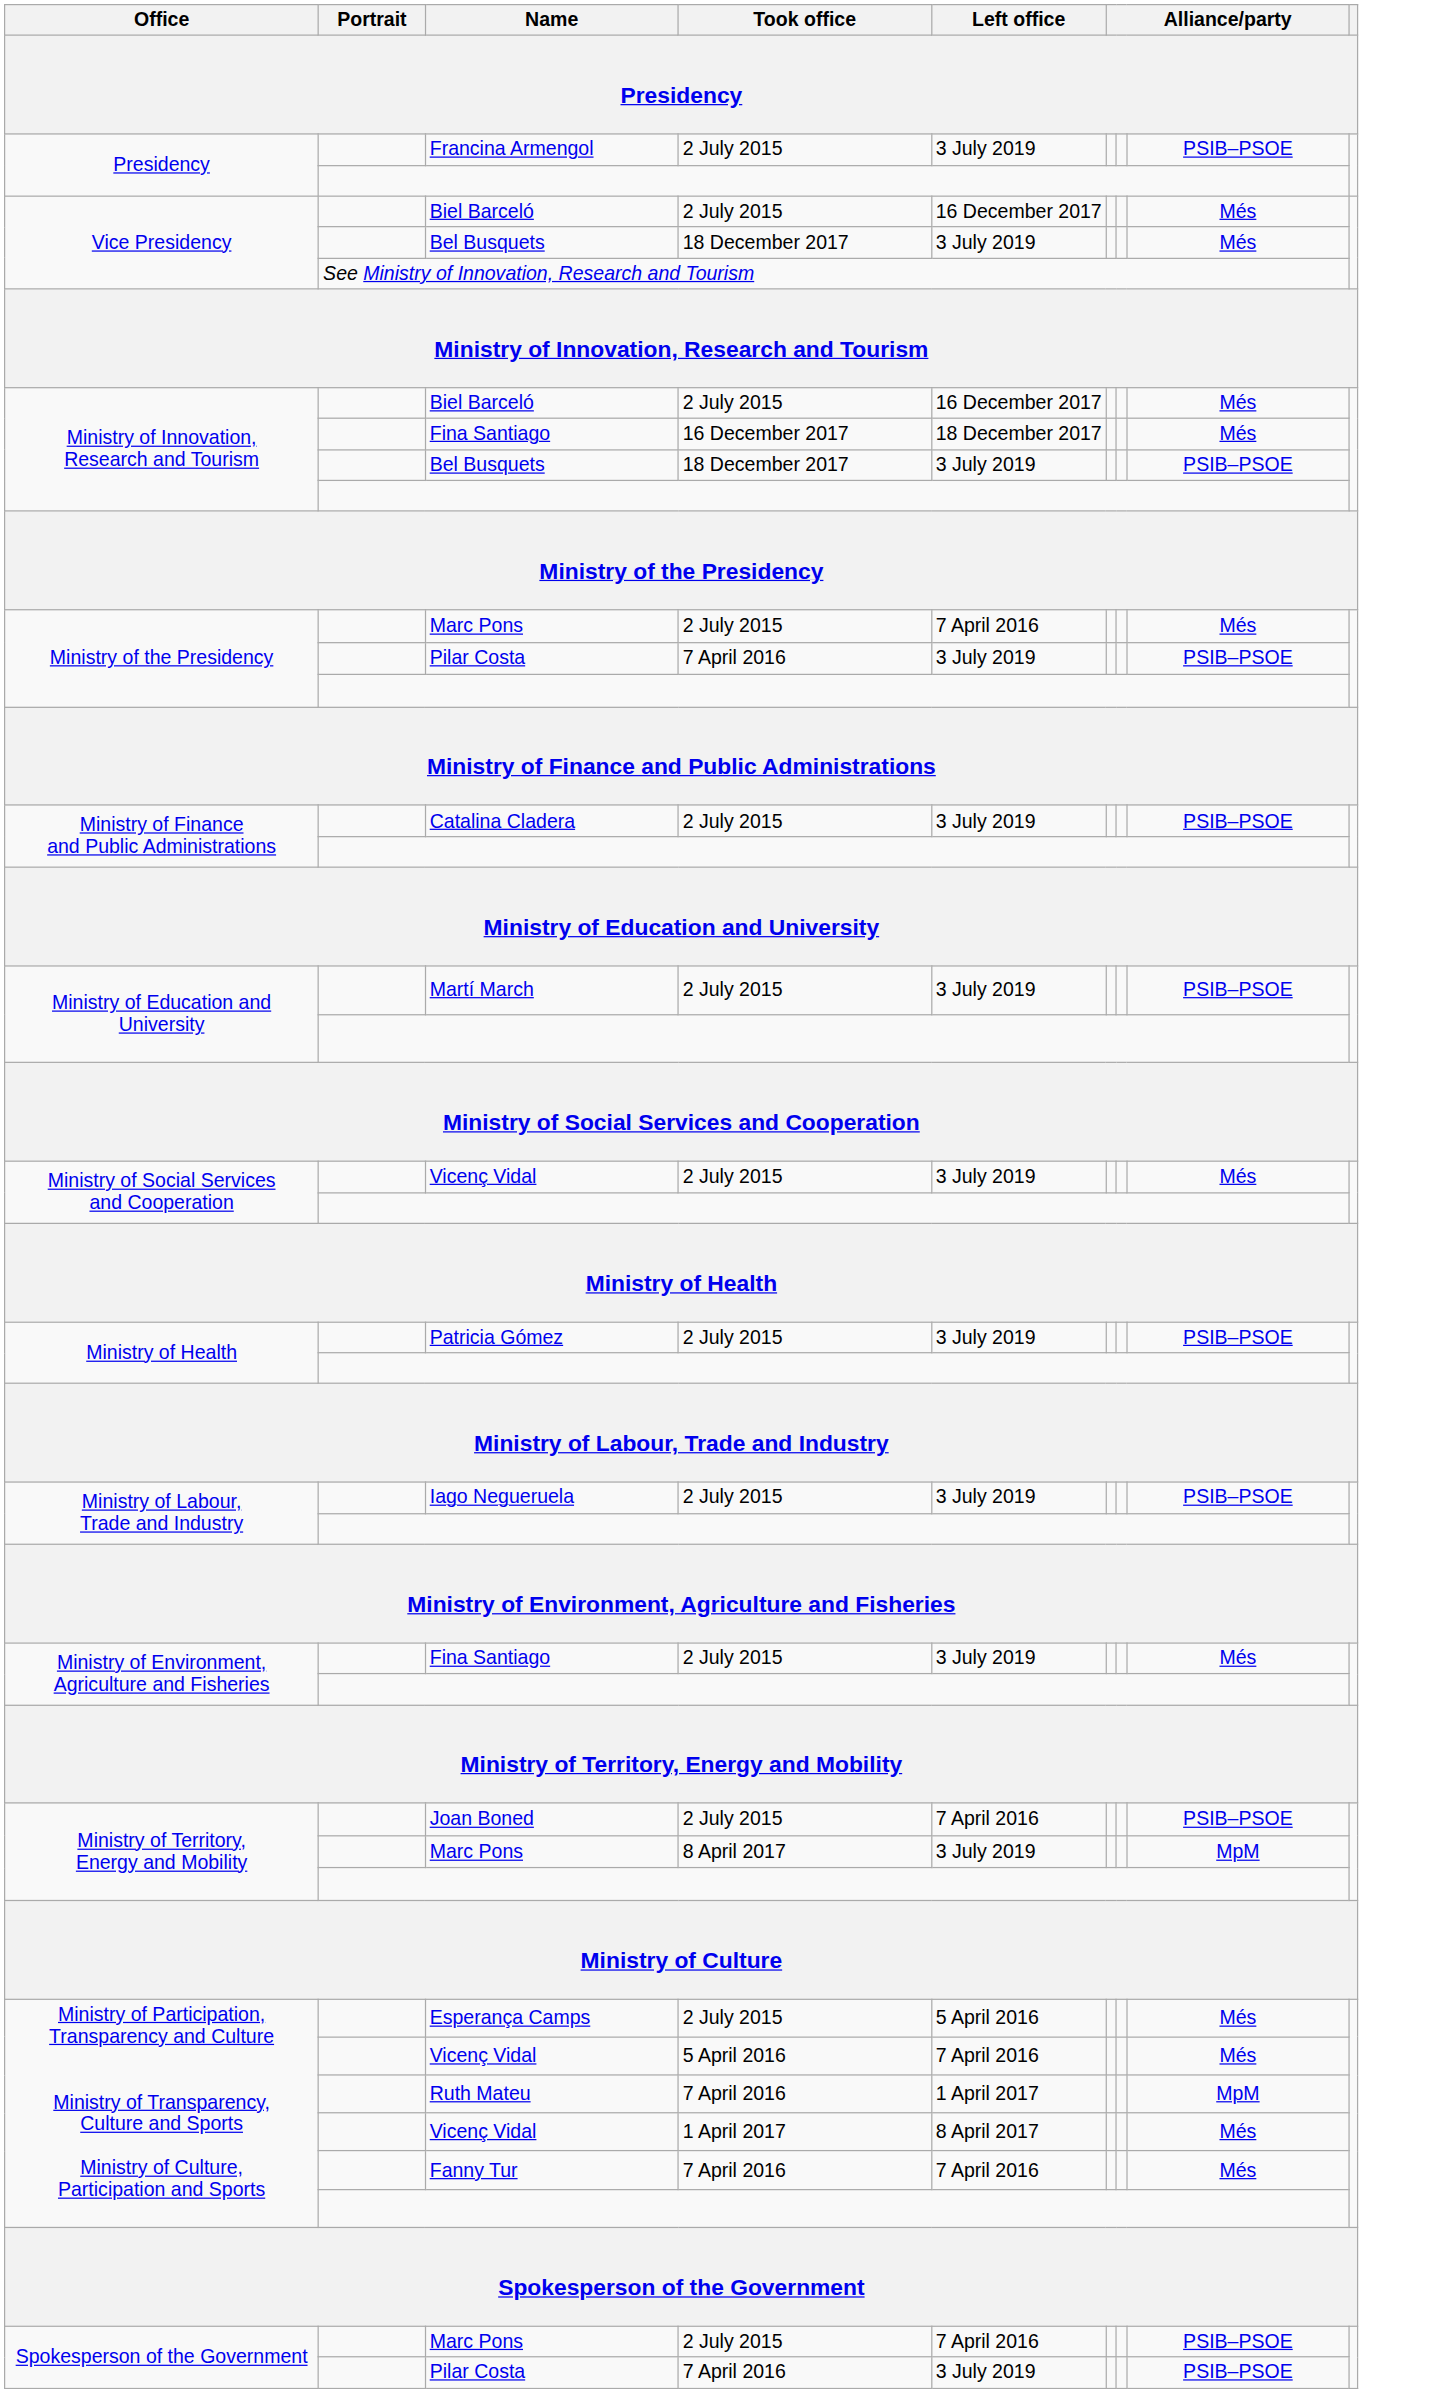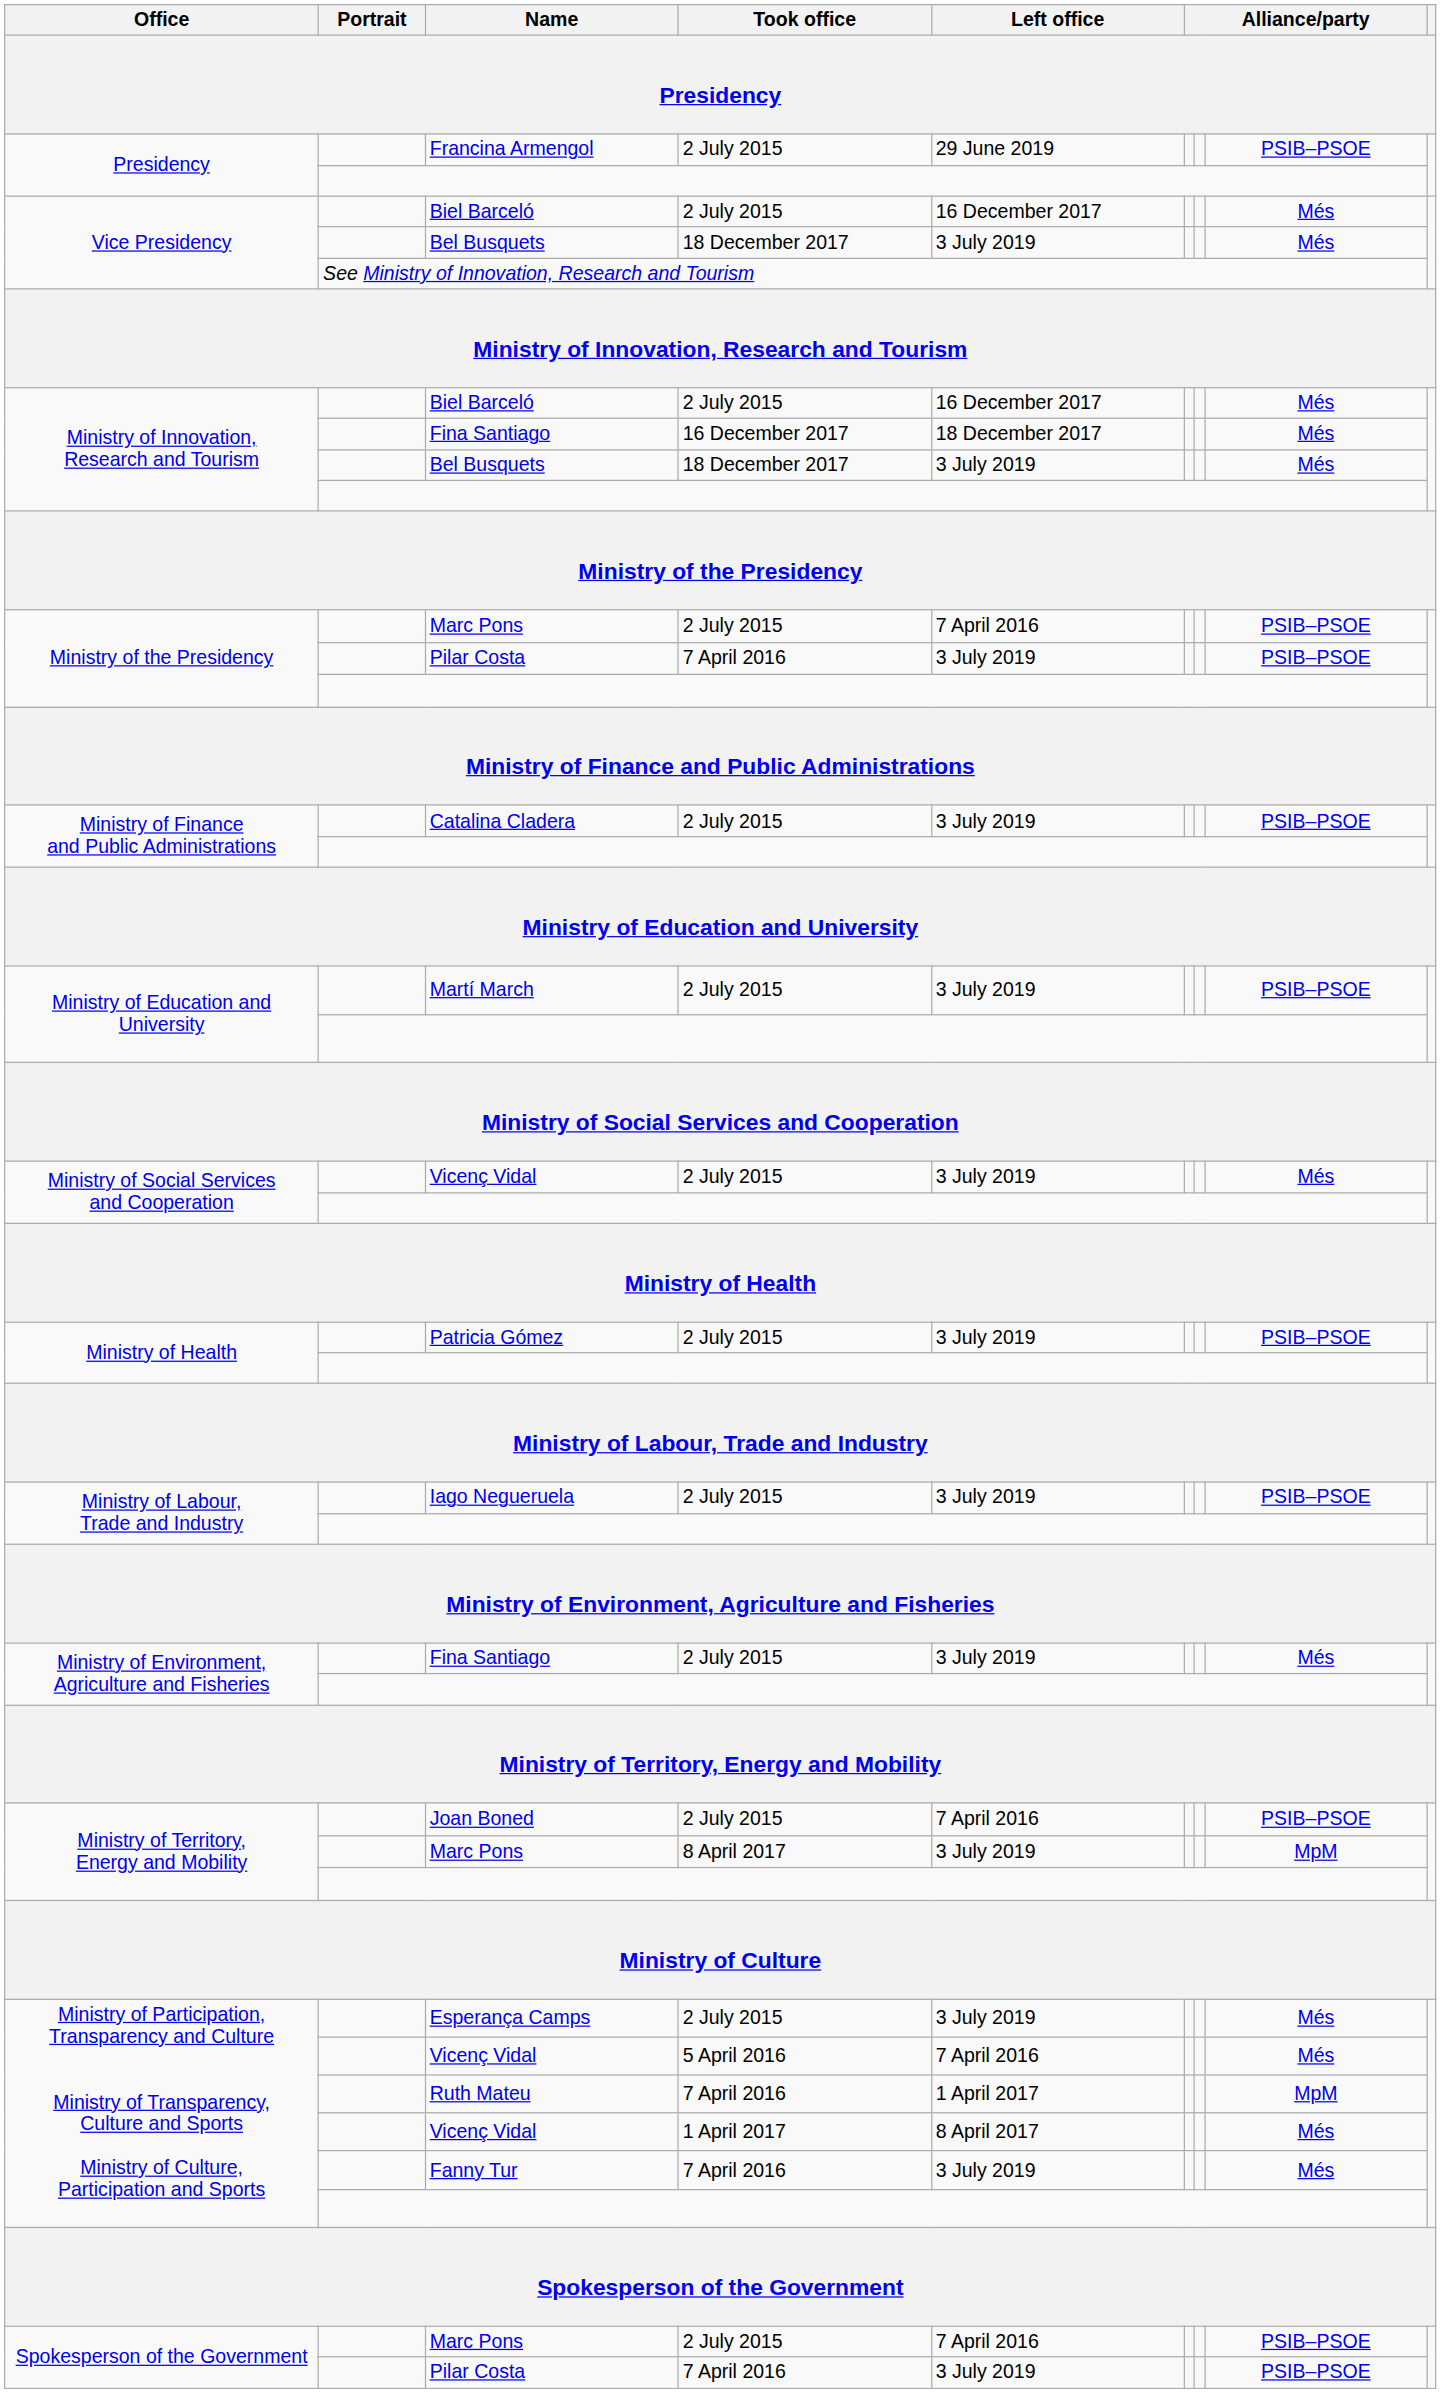(986, 149) 3 July 2019 -> (995, 149) 29 June 2019
(1238, 464) PSIB–PSOE -> (1316, 464) Més
(1238, 625) Més -> (1316, 625) PSIB–PSOE
(987, 2017) 5 April 2016 -> (986, 2017) 3 July 2019
(987, 2170) 7 April 2016 -> (986, 2170) 3 July 2019
